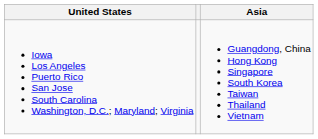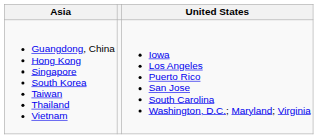columns swapped: (100, 12) <-> (257, 12)
